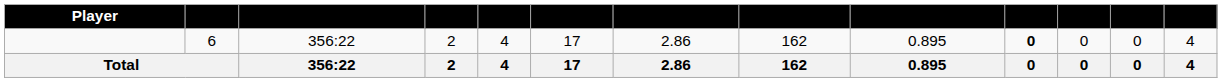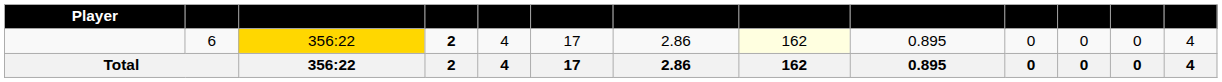(332, 41) no background -> (332, 41) gold background
(451, 41) normal -> (451, 41) bold
(794, 41) no background -> (794, 41) lightyellow background
(1031, 41) bold -> (1031, 41) normal
